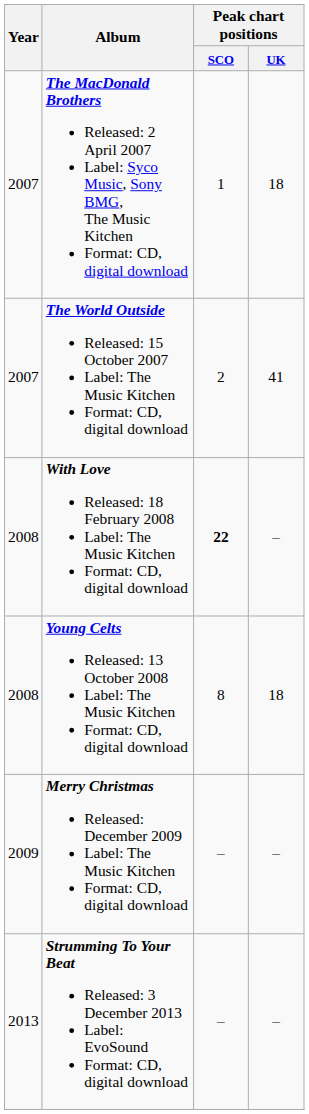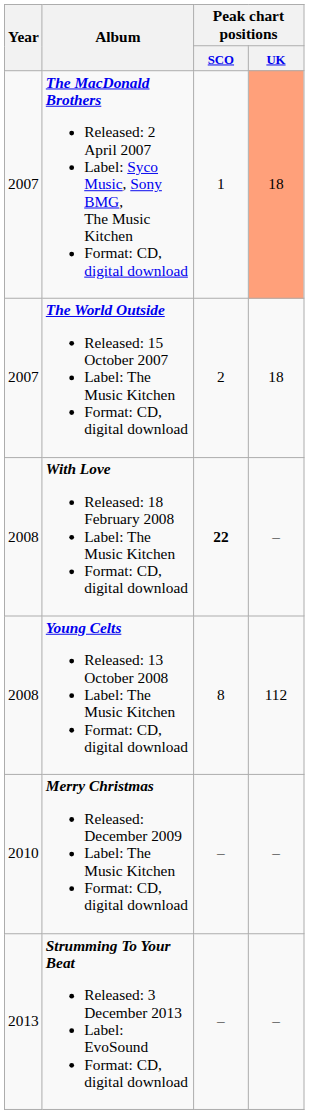(276, 184) no background -> (276, 184) lightsalmon background
(276, 377) 41 -> (276, 377) 18
(276, 695) 18 -> (276, 695) 112
(23, 854) 2009 -> (23, 854) 2010
